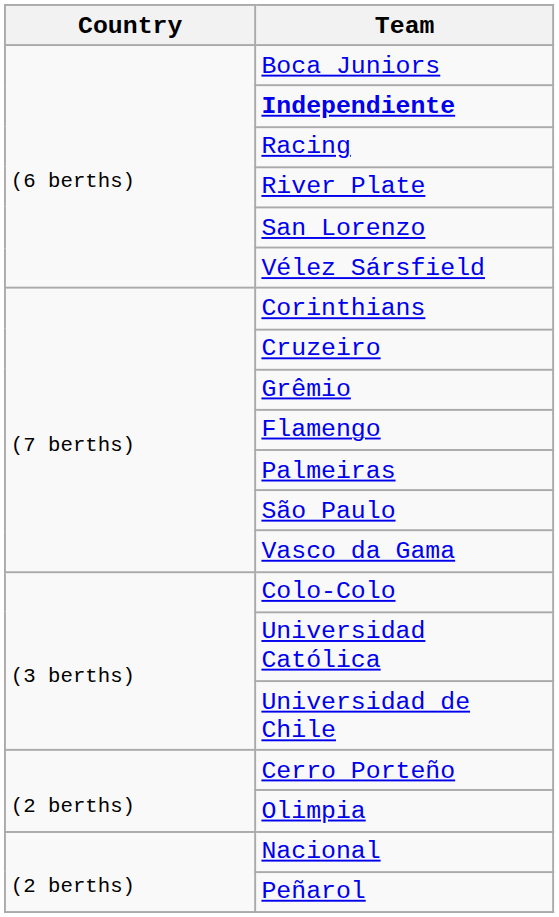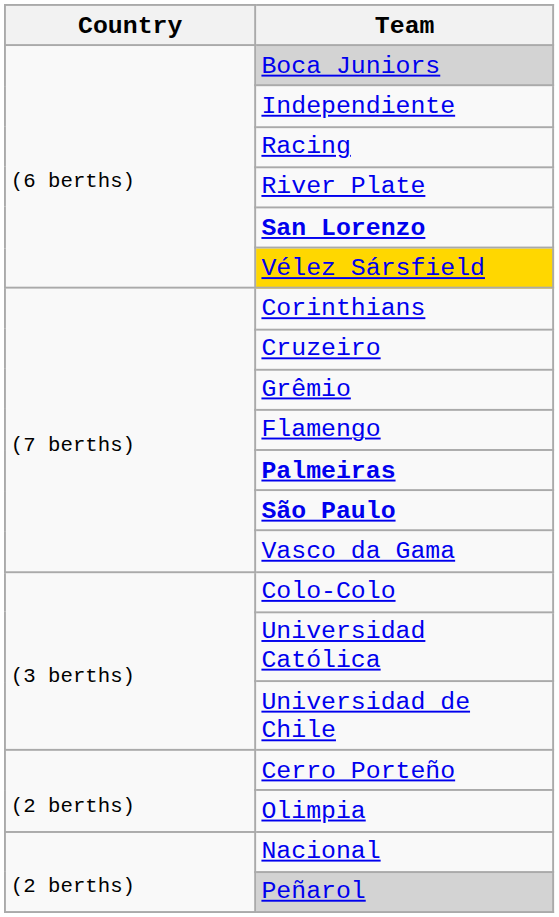(351, 66) no background -> (351, 66) lightgrey background
(358, 106) bold -> (358, 106) normal
(343, 228) normal -> (343, 228) bold
(373, 268) no background -> (373, 268) gold background
(328, 470) normal -> (328, 470) bold
(328, 511) normal -> (328, 511) bold
(314, 892) no background -> (314, 892) lightgrey background
